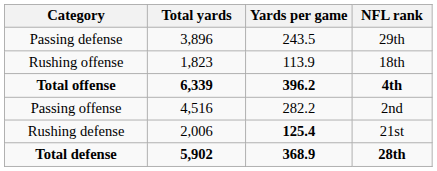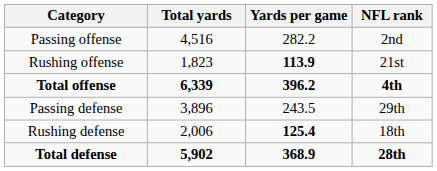rows swapped: (76, 108) <-> (76, 39)
(299, 62) normal -> (299, 62) bold
(392, 62) 18th -> (392, 62) 21st
(392, 131) 21st -> (392, 131) 18th
